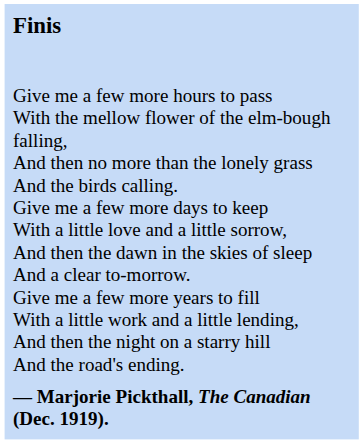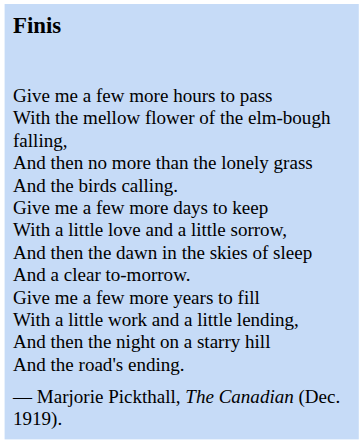(162, 408) bold -> (177, 408) normal
